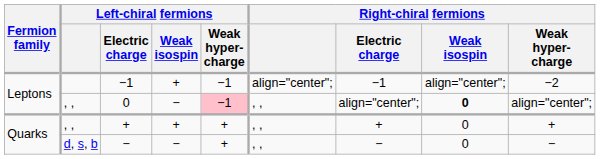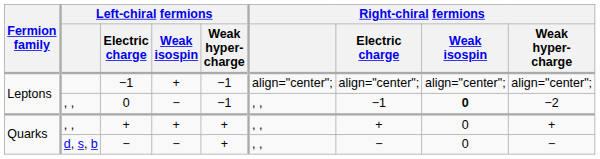(379, 83) −1 -> (379, 83) align="center";
(552, 83) −2 -> (552, 83) align="center";
(224, 103) pink background -> (224, 103) no background
(379, 103) align="center"; -> (379, 103) −1
(552, 103) align="center"; -> (552, 103) −2
